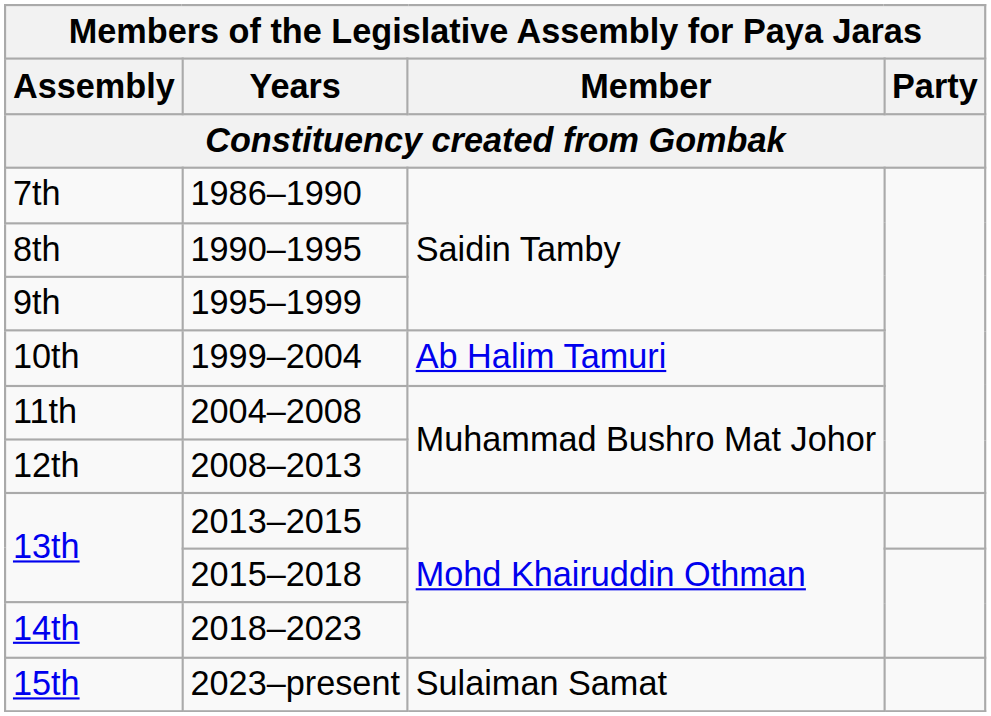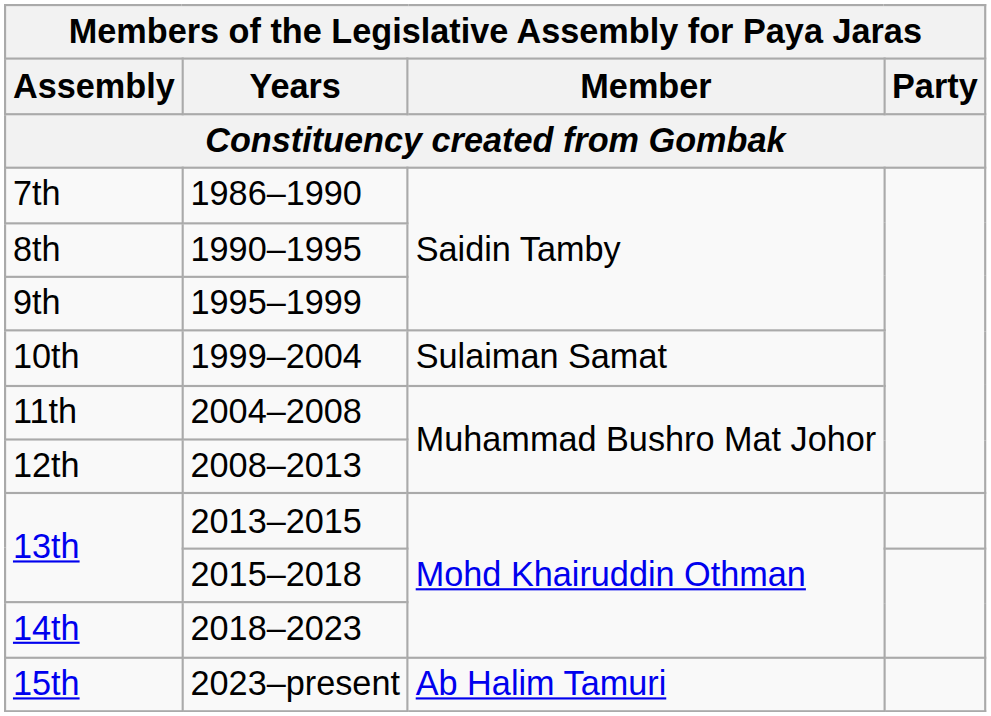(541, 357) Ab Halim Tamuri -> (541, 357) Sulaiman Samat
(541, 683) Sulaiman Samat -> (541, 683) Ab Halim Tamuri
